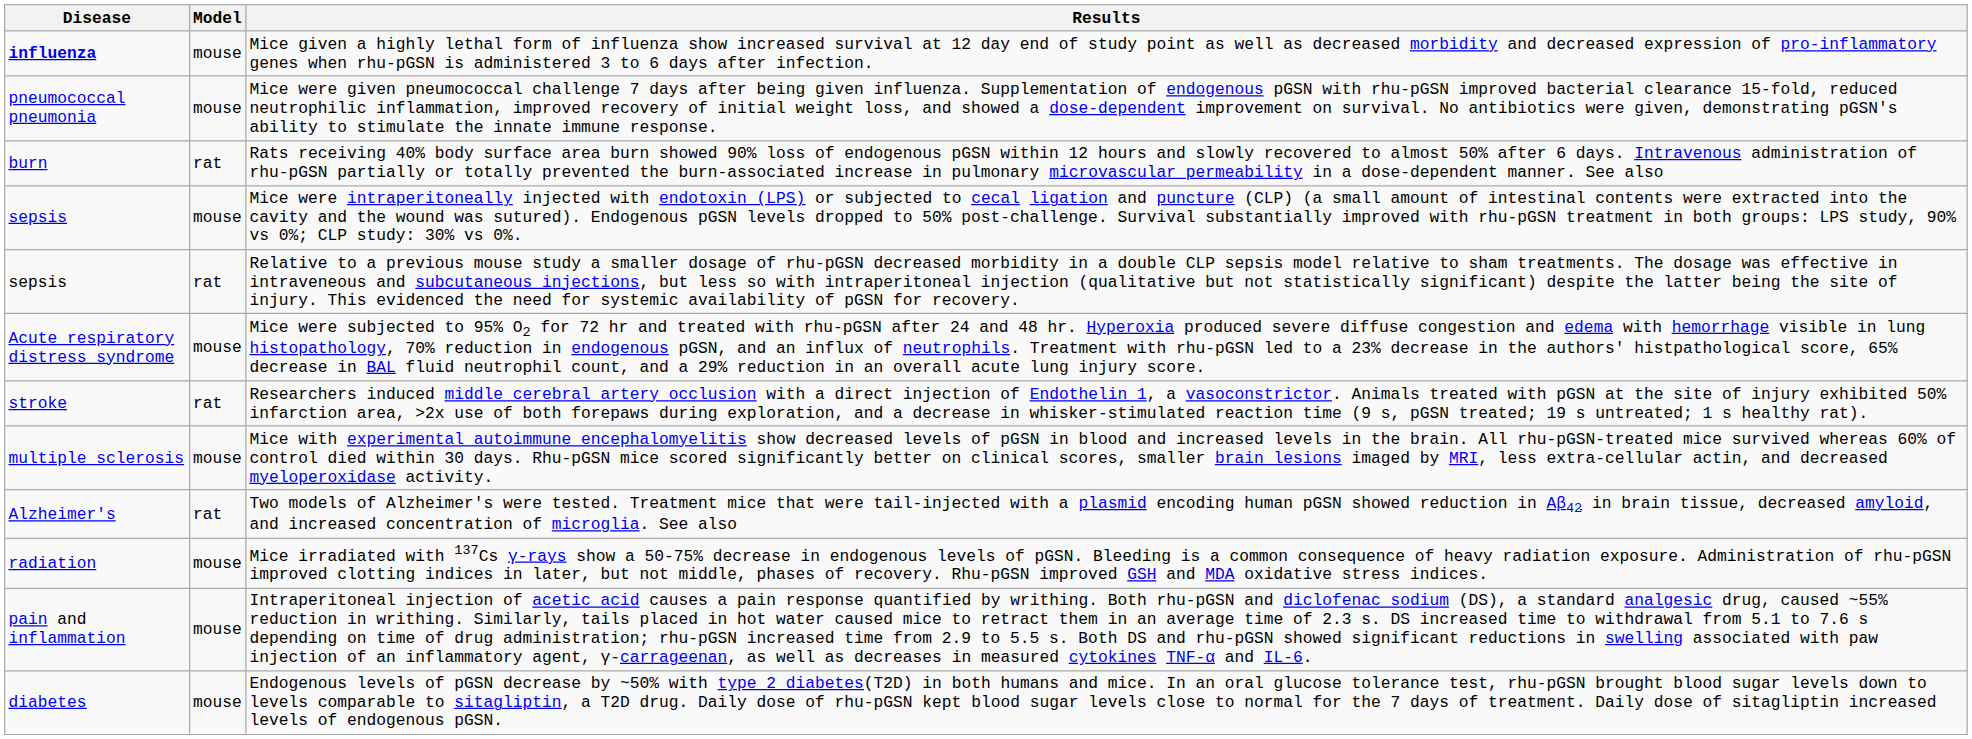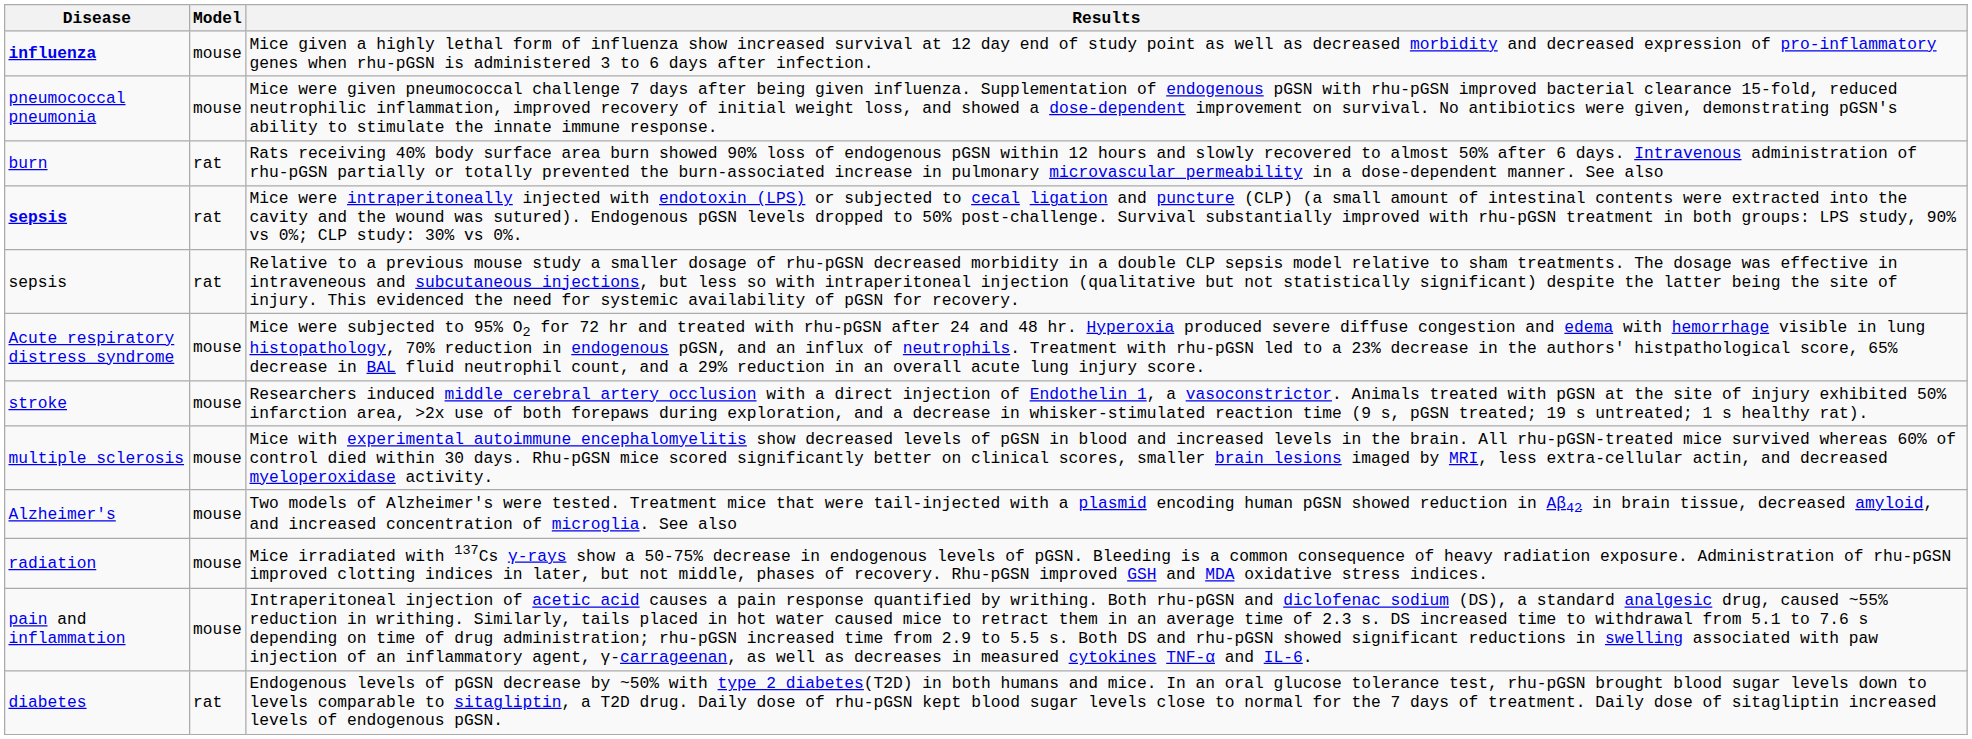(38, 218) normal -> (38, 218) bold
(217, 218) mouse -> (208, 218) rat
(208, 403) rat -> (217, 403) mouse
(208, 514) rat -> (217, 514) mouse
(217, 703) mouse -> (208, 703) rat
